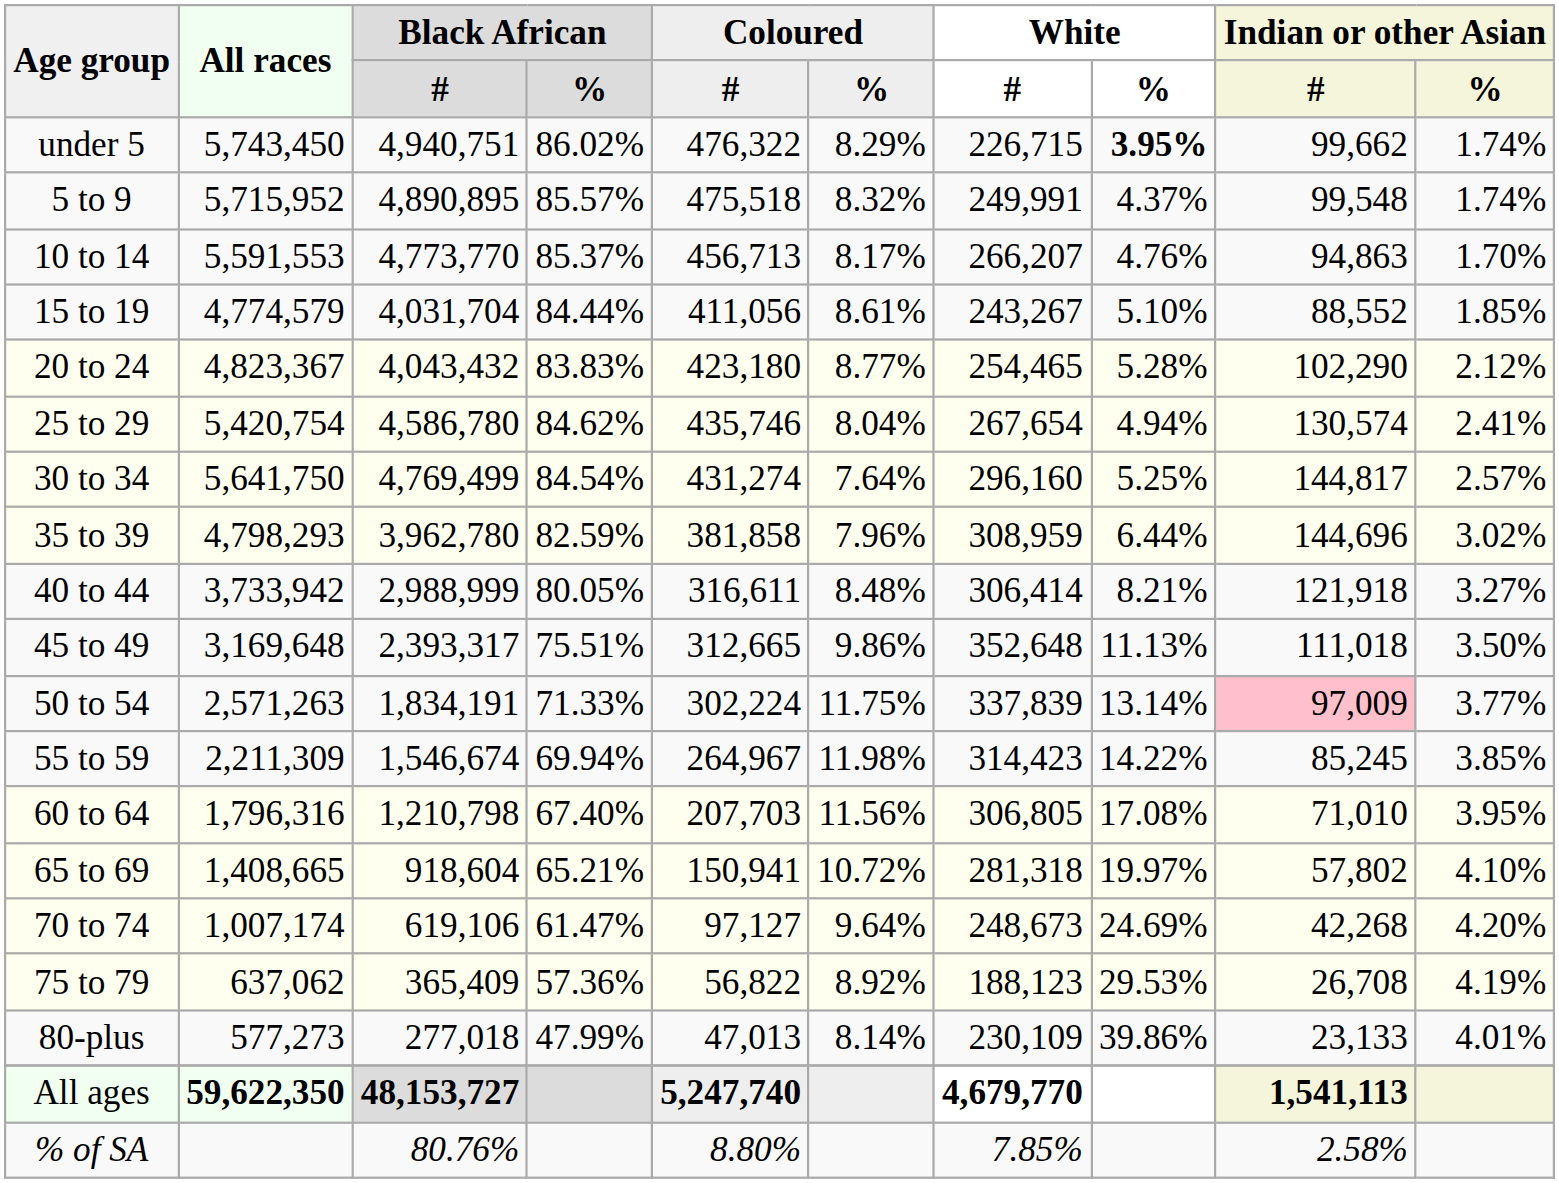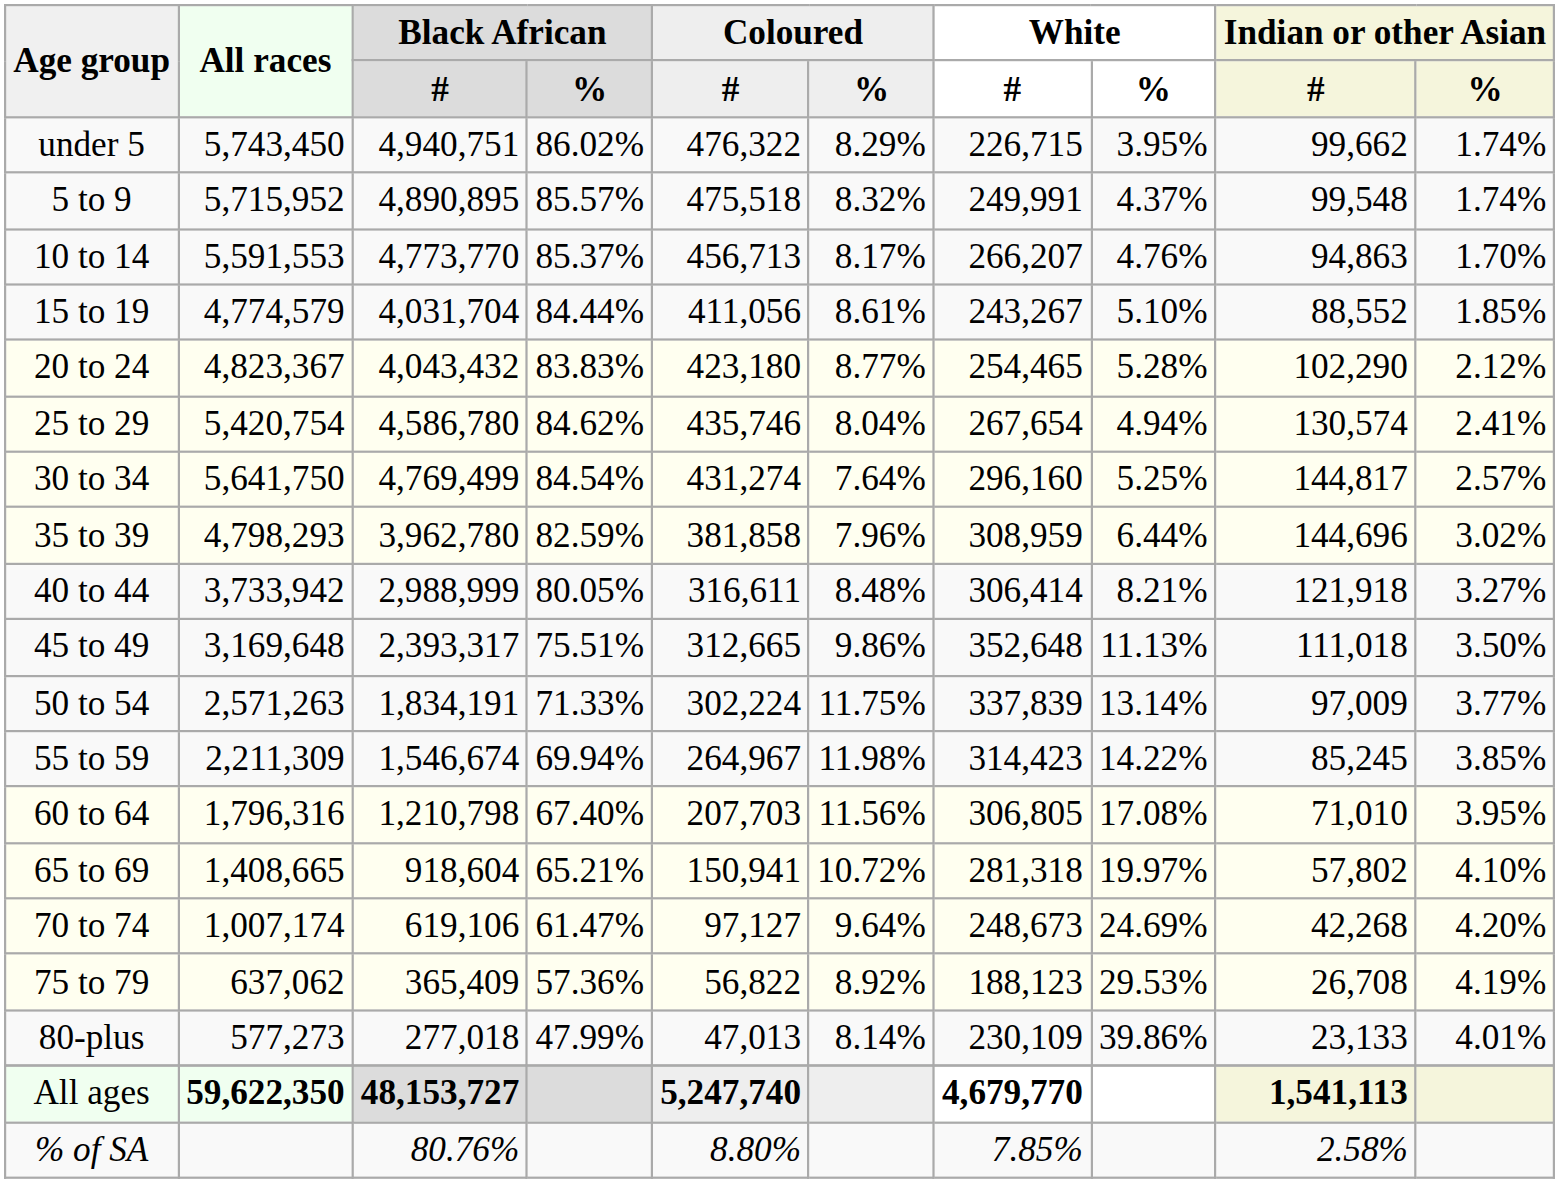(1159, 144) bold -> (1162, 144) normal
(1359, 702) pink background -> (1359, 702) no background
